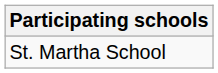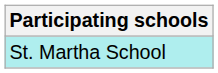(88, 51) no background -> (88, 51) paleturquoise background
